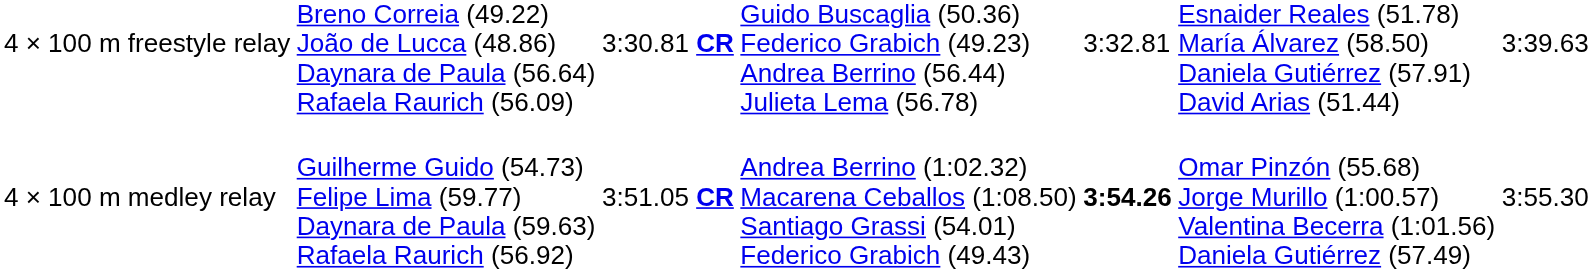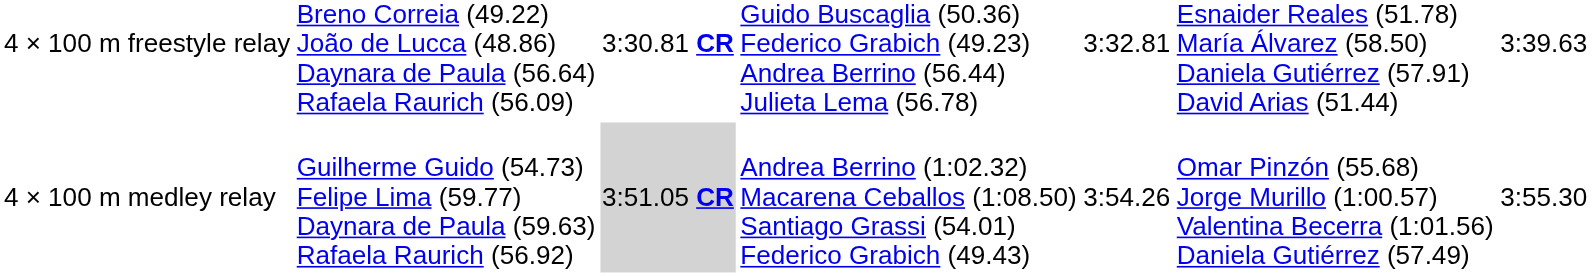(668, 197) no background -> (668, 197) lightgrey background
(1127, 197) bold -> (1127, 197) normal
